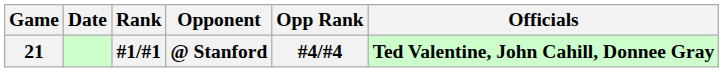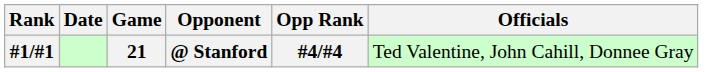columns swapped: (34, 19) <-> (139, 19)
(543, 50) bold -> (533, 50) normal
